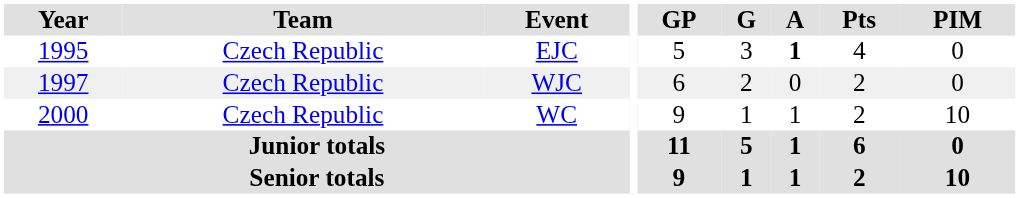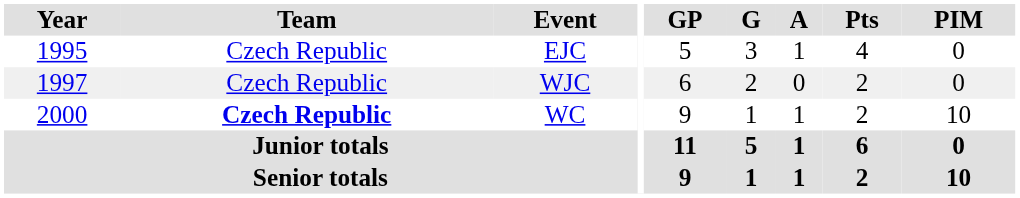(795, 51) bold -> (799, 51) normal
(303, 114) normal -> (307, 114) bold
